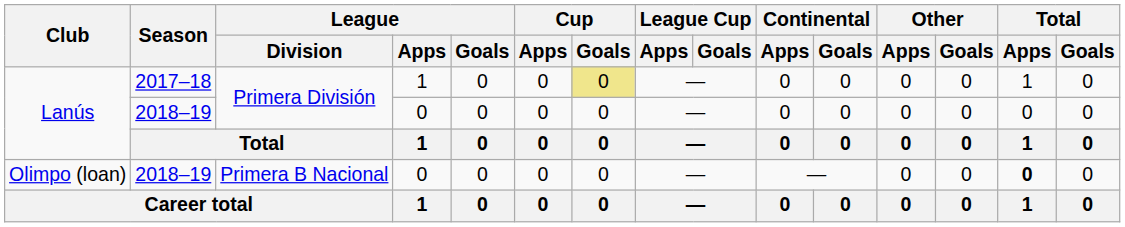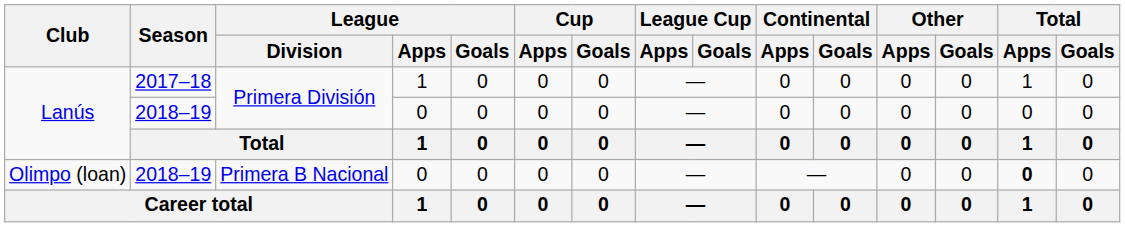(603, 81) khaki background -> (603, 81) no background
